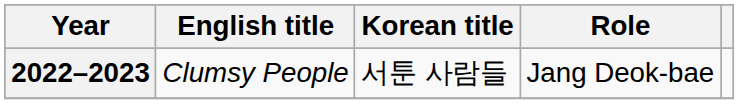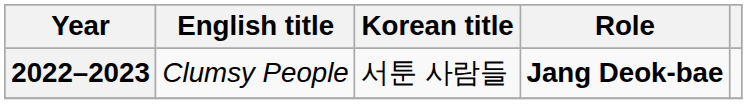(620, 72) normal -> (625, 72) bold
